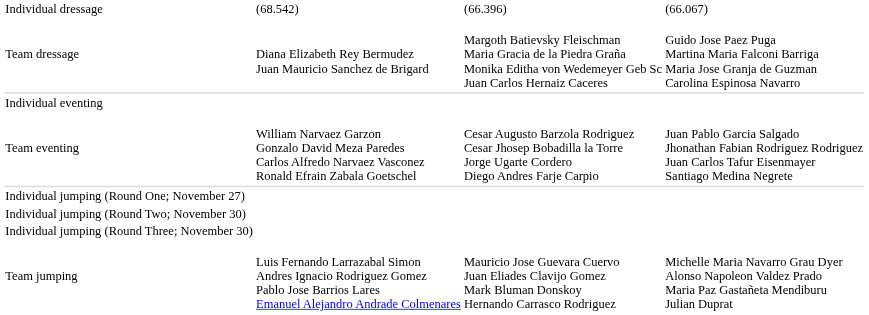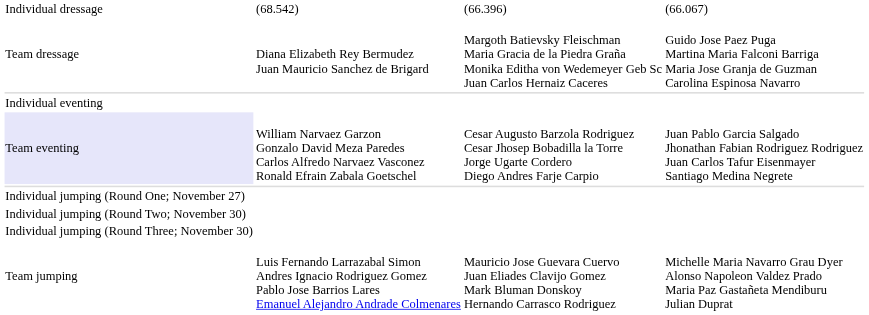(42, 148) no background -> (42, 148) lavender background
